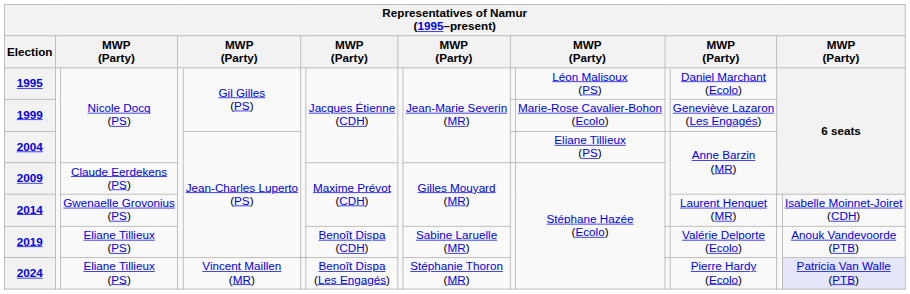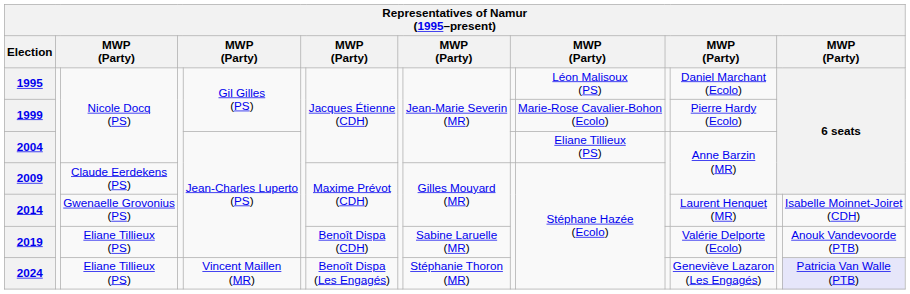(724, 115) Geneviève Lazaron (Les Engagés) -> (723, 115) Pierre Hardy (Ecolo)
(723, 273) Pierre Hardy (Ecolo) -> (724, 273) Geneviève Lazaron (Les Engagés)
